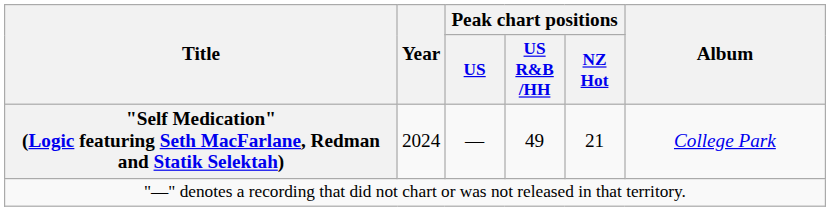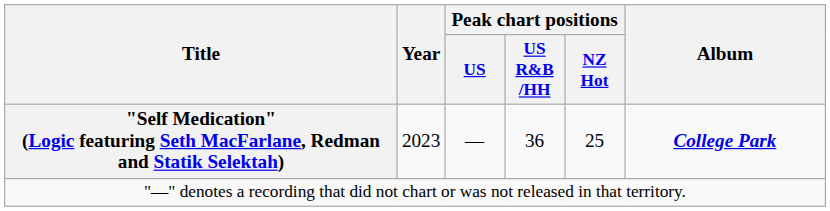(421, 141) 2024 -> (421, 141) 2023
(535, 141) 49 -> (535, 141) 36
(595, 141) 21 -> (595, 141) 25
(725, 141) normal -> (725, 141) bold
